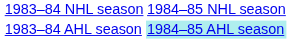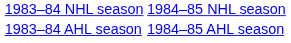(216, 29) paleturquoise background -> (216, 29) no background
